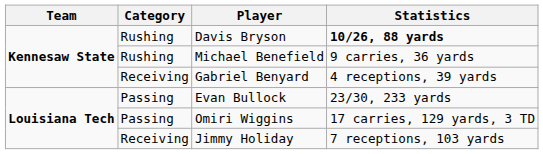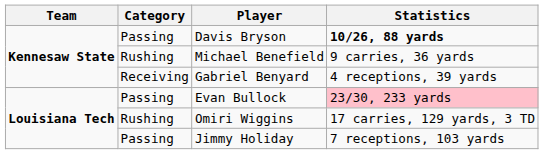(147, 36) Rushing -> (147, 36) Passing
(391, 98) no background -> (391, 98) pink background
(147, 118) Passing -> (147, 118) Rushing
(155, 139) Receiving -> (147, 139) Passing
